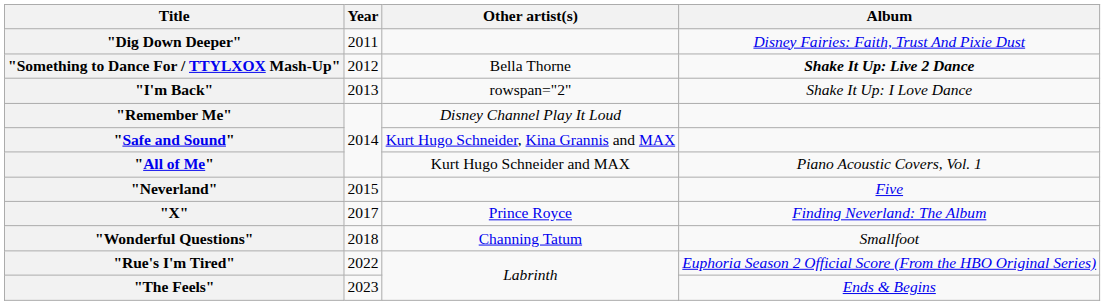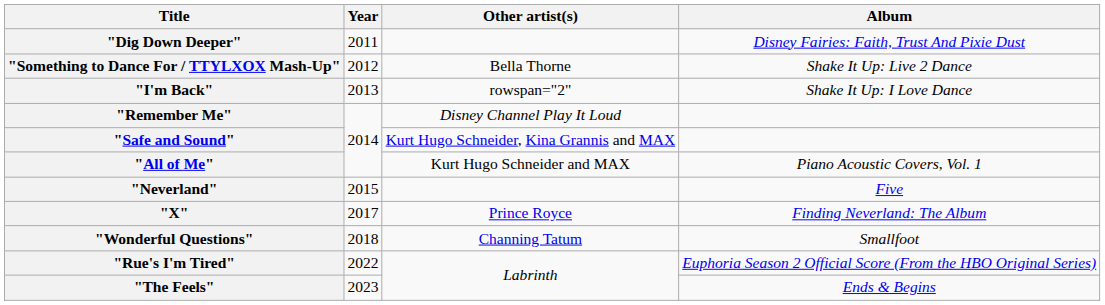(889, 66) bold -> (889, 66) normal
